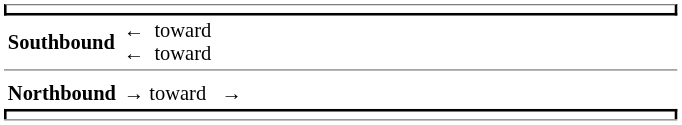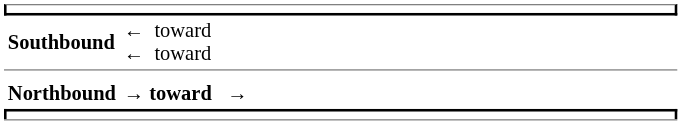(183, 93) normal -> (186, 93) bold
